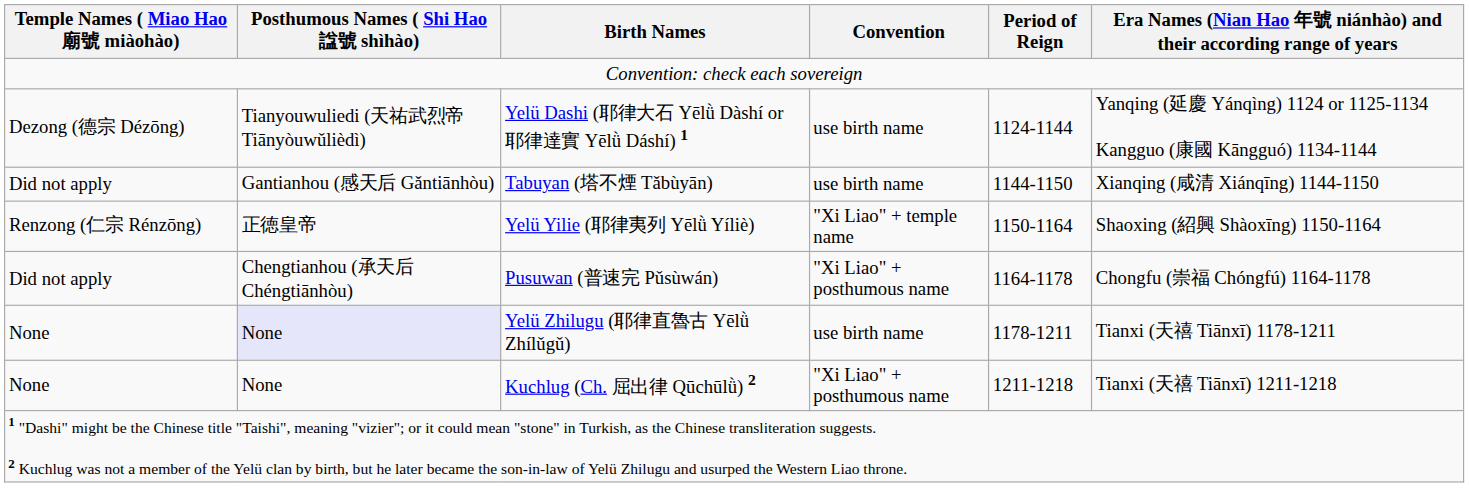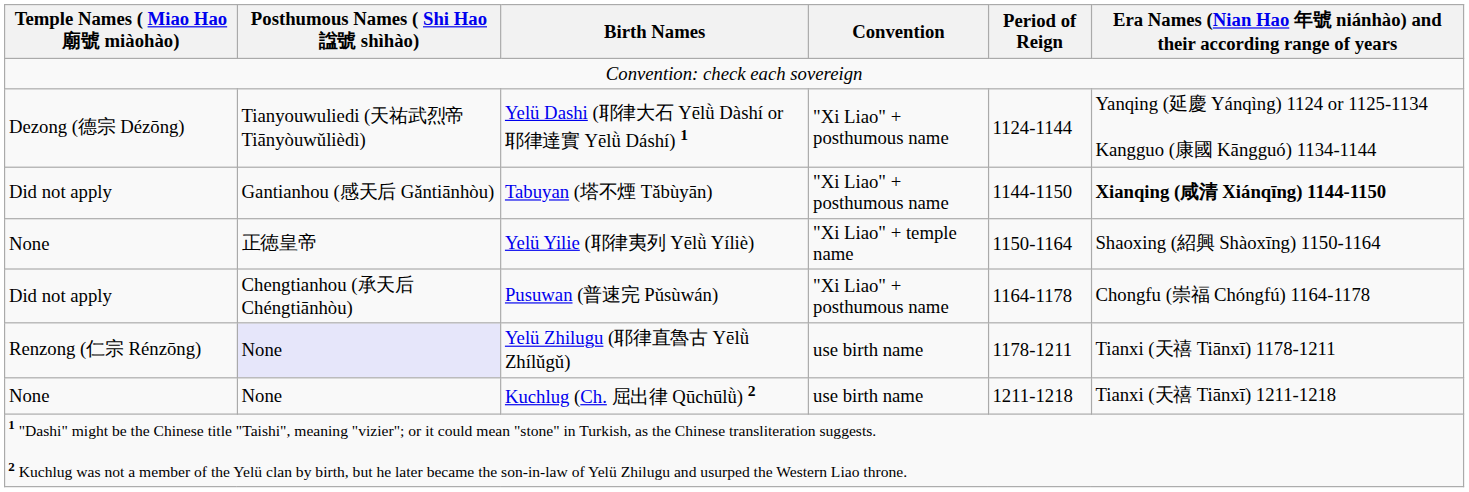(868, 127) use birth name -> (881, 127) "Xi Liao" + posthumous name
(868, 183) use birth name -> (881, 192) "Xi Liao" + posthumous name
(1237, 183) normal -> (1241, 192) bold
(105, 225) Renzong (仁宗 Rénzōng) -> (29, 243) None
(29, 332) None -> (105, 349) Renzong (仁宗 Rénzōng)
(881, 385) "Xi Liao" + posthumous name -> (868, 395) use birth name
